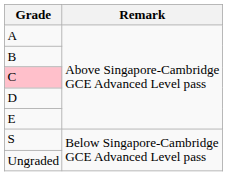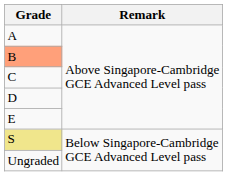(12, 56) no background -> (12, 56) lightsalmon background
(12, 77) pink background -> (12, 77) no background
(11, 139) no background -> (11, 139) khaki background
